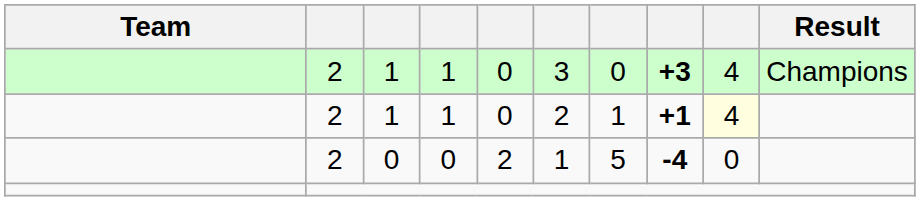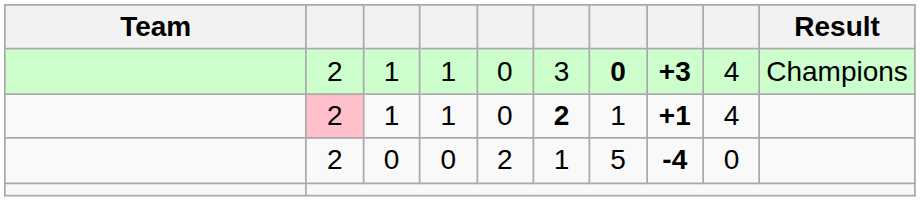(618, 71) normal -> (618, 71) bold
(335, 115) no background -> (335, 115) pink background
(561, 115) normal -> (561, 115) bold
(731, 115) lightyellow background -> (731, 115) no background
